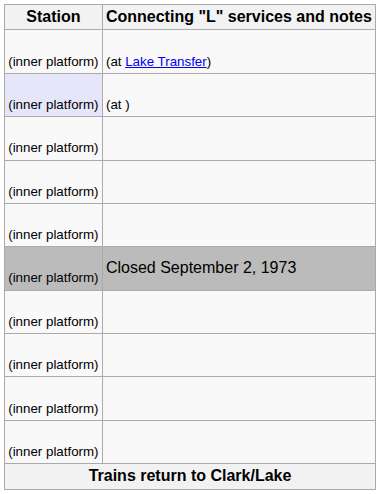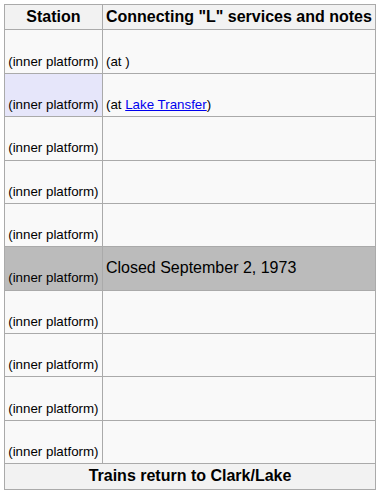(159, 61) (at Lake Transfer) -> (118, 61) (at )
(118, 104) (at ) -> (159, 104) (at Lake Transfer)
